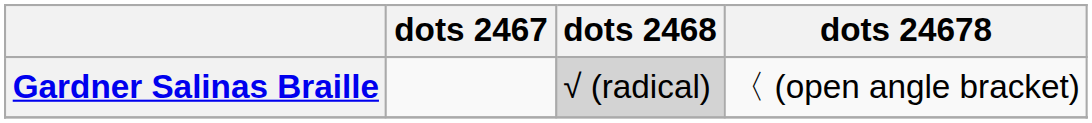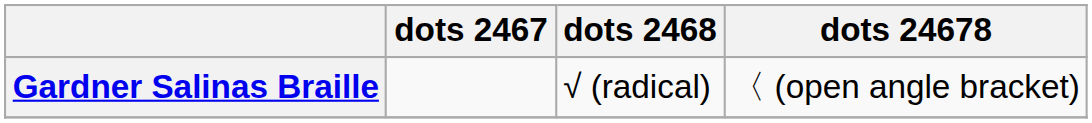(637, 86) lightgrey background -> (637, 86) no background
